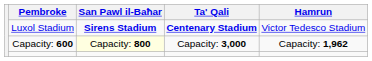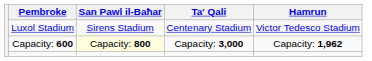(120, 28) bold -> (120, 28) normal
(212, 28) bold -> (209, 28) normal
